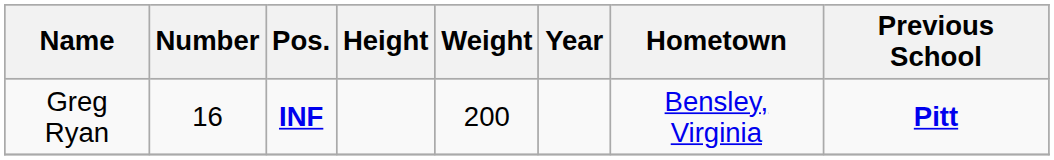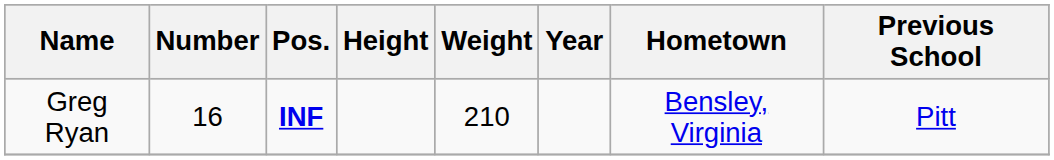(487, 116) 200 -> (487, 116) 210
(936, 116) bold -> (936, 116) normal
